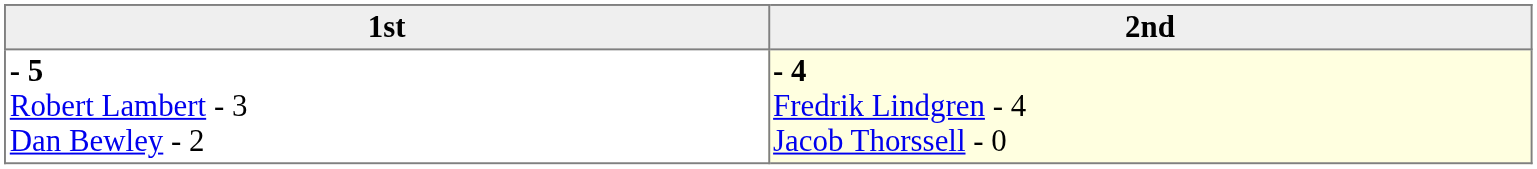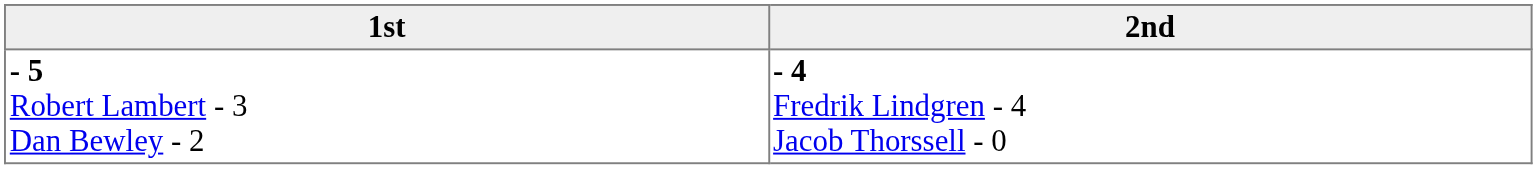(900, 105) lightyellow background -> (900, 105) no background
